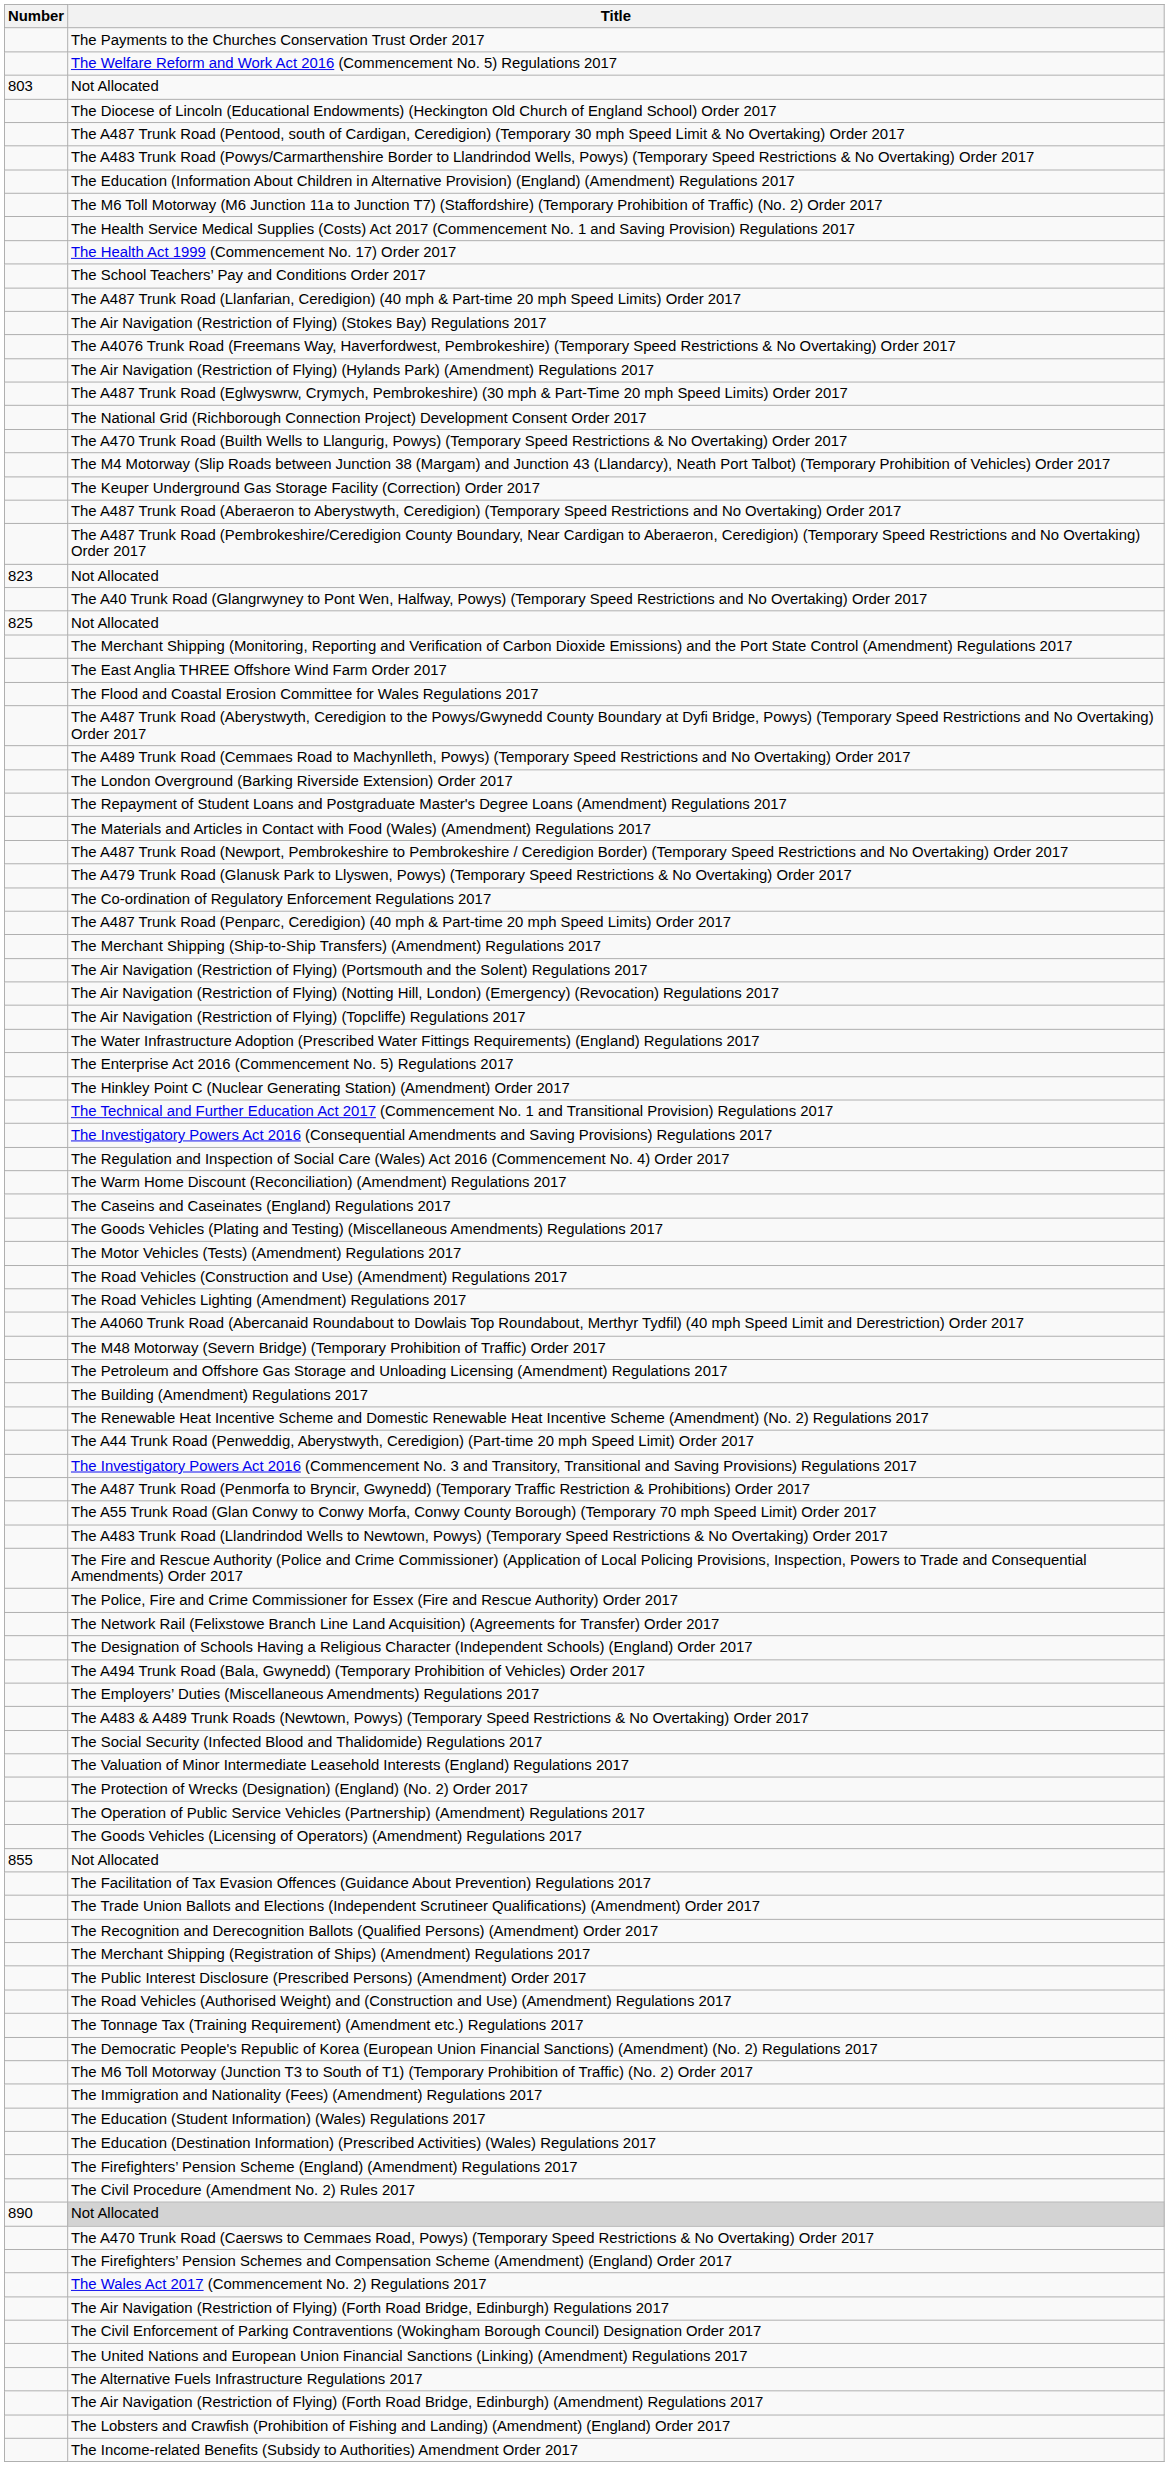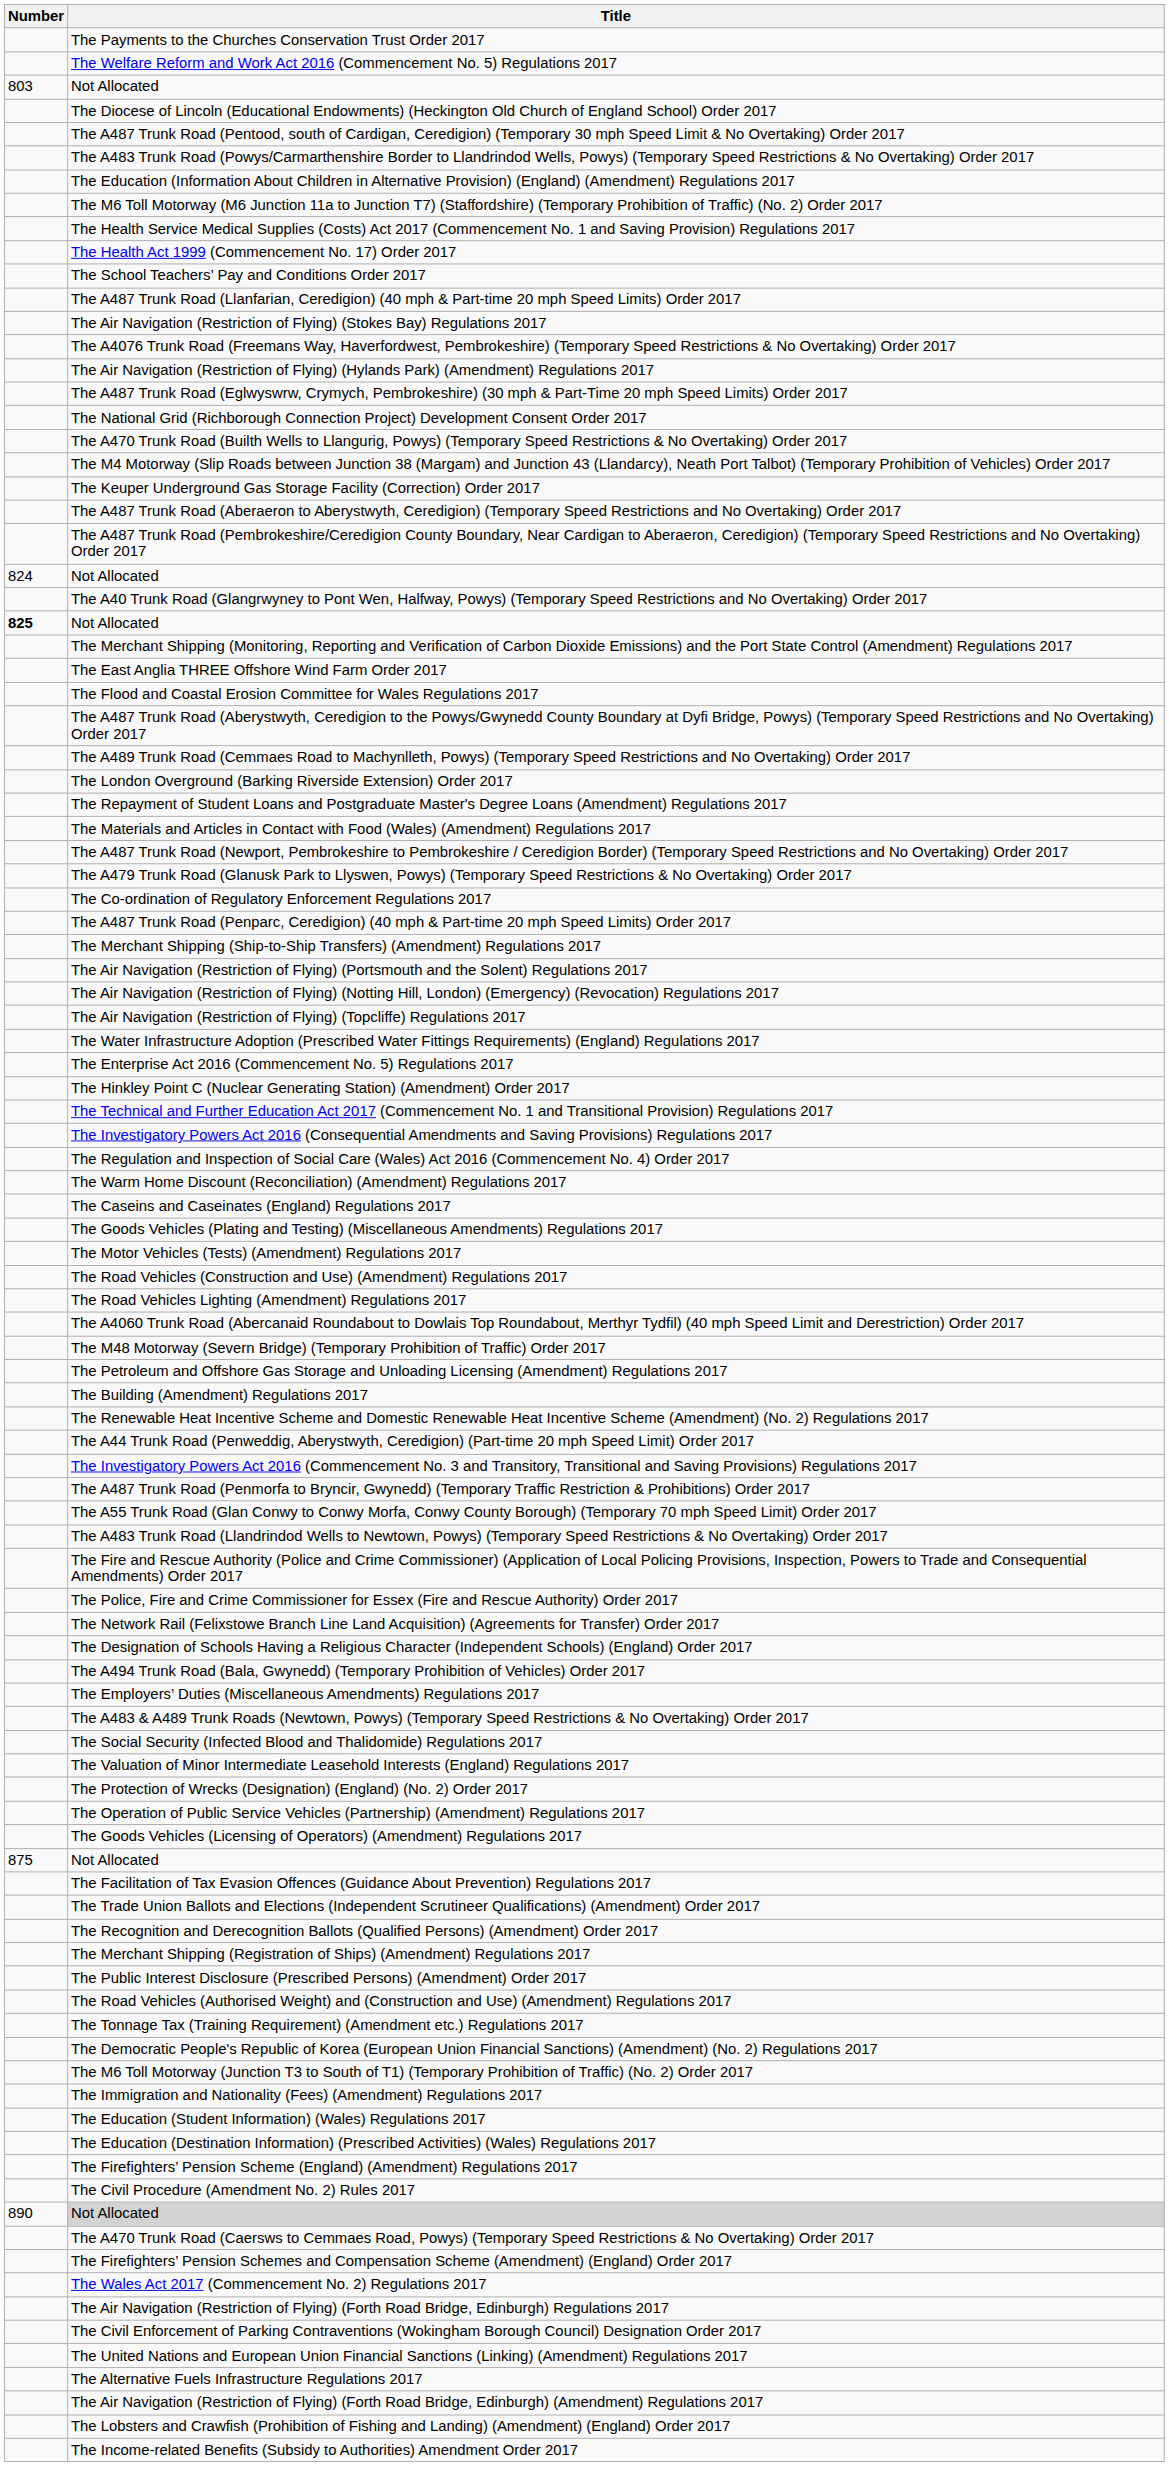(20, 575) 823 -> (20, 575) 824
(20, 623) normal -> (20, 623) bold
(20, 1860) 855 -> (20, 1860) 875
